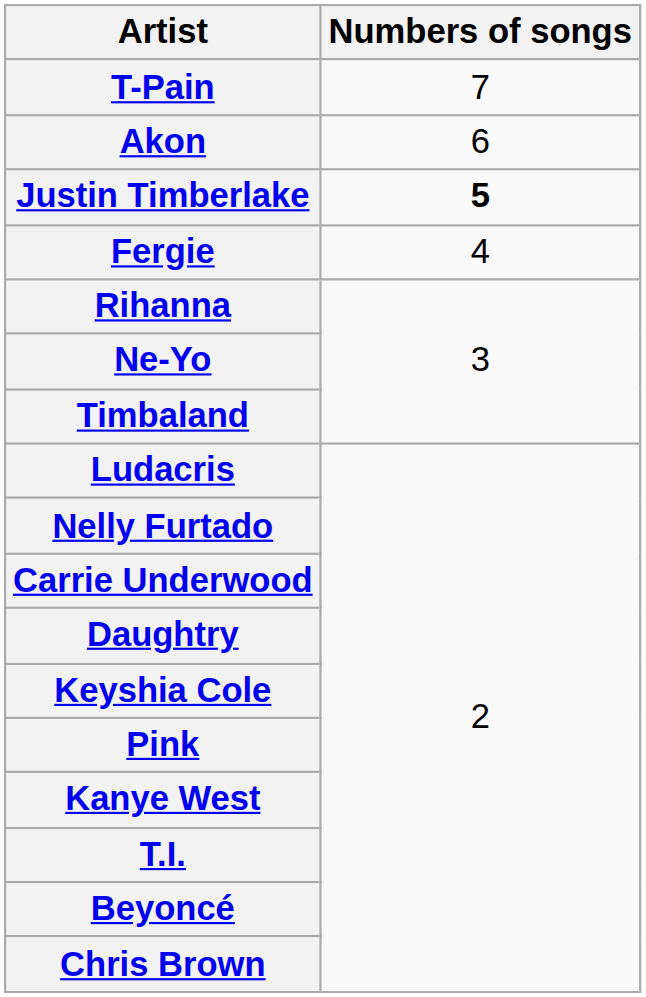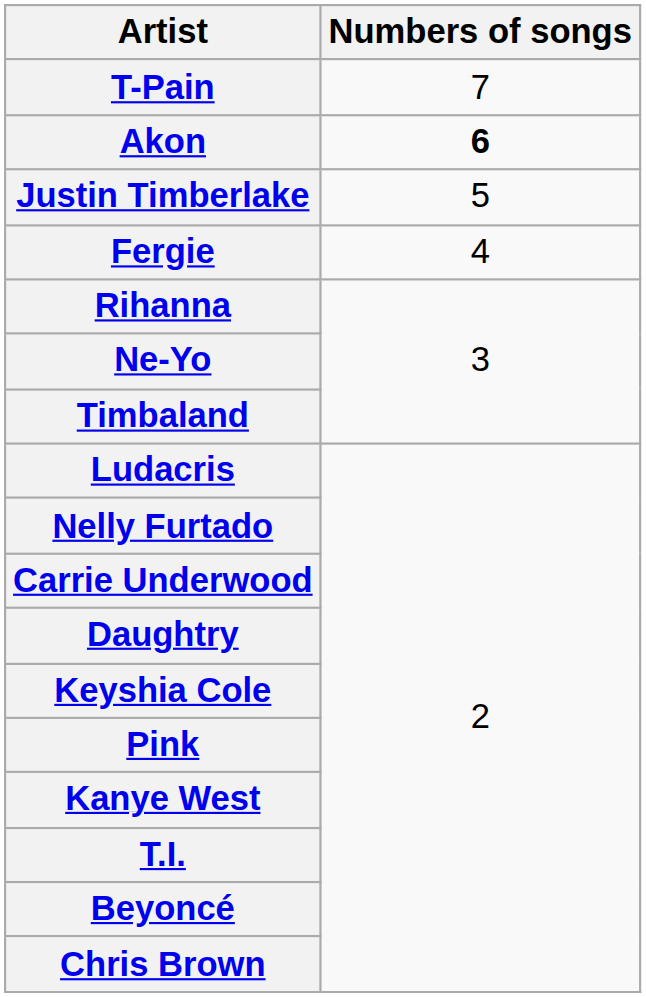(480, 141) normal -> (480, 141) bold
(480, 196) bold -> (480, 196) normal
